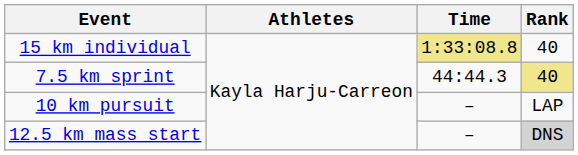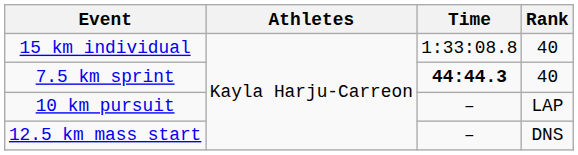(469, 48) khaki background -> (469, 48) no background
(469, 77) normal -> (469, 77) bold
(547, 77) khaki background -> (547, 77) no background
(547, 135) lightgrey background -> (547, 135) no background
